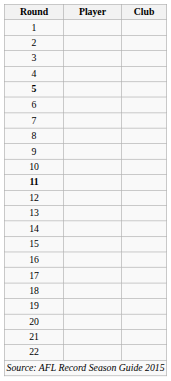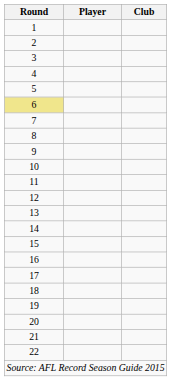(34, 89) bold -> (34, 89) normal
(34, 105) no background -> (34, 105) khaki background
(34, 182) bold -> (34, 182) normal
